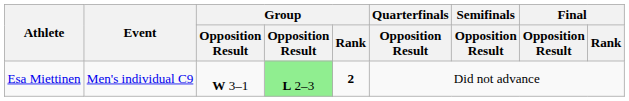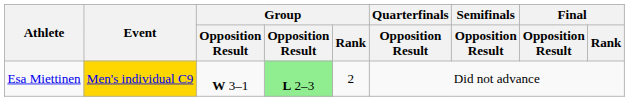(140, 78) no background -> (140, 78) gold background
(351, 78) bold -> (351, 78) normal
